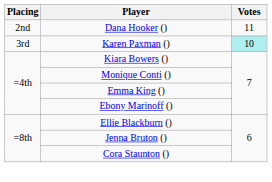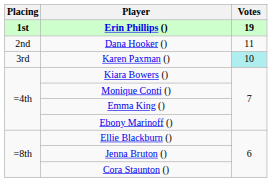+ row: (136, 28)
